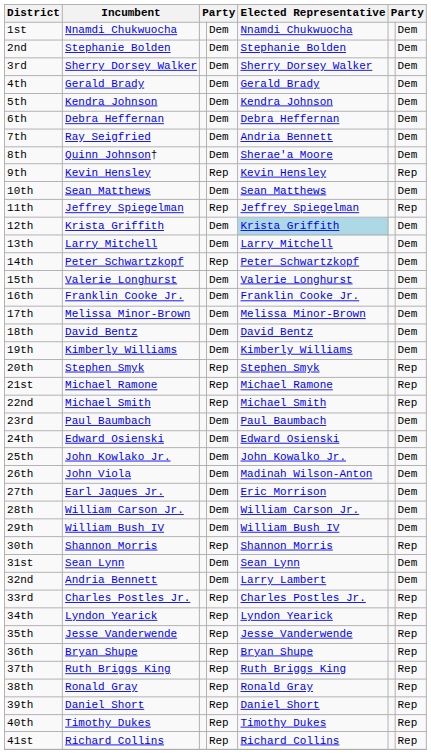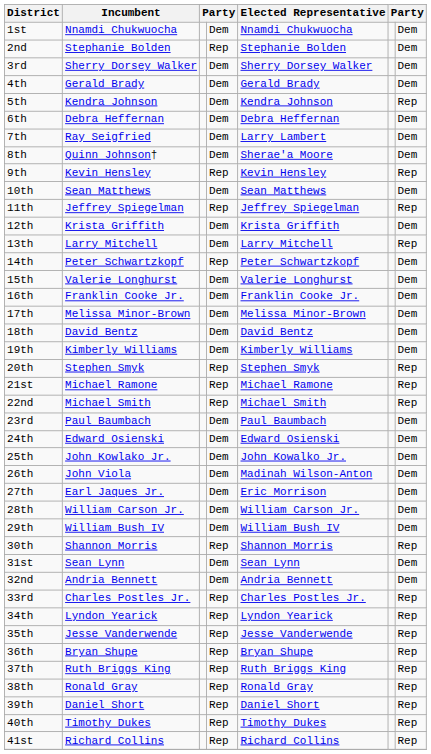(219, 49) Dem -> (219, 49) Rep
(407, 102) Dem -> (407, 102) Rep
(287, 138) Andria Bennett -> (283, 138) Larry Lambert
(290, 227) lightblue background -> (290, 227) no background
(407, 244) Dem -> (407, 244) Rep
(283, 581) Larry Lambert -> (287, 581) Andria Bennett
